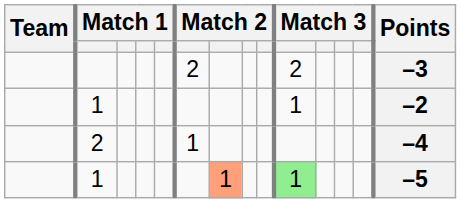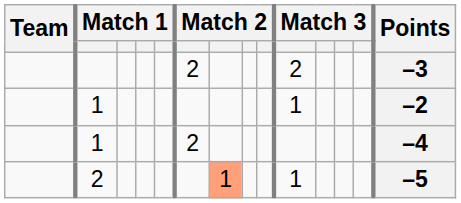(97, 143) 2 -> (97, 143) 1
(193, 143) 1 -> (193, 143) 2
(97, 179) 1 -> (97, 179) 2
(296, 179) lightgreen background -> (296, 179) no background
